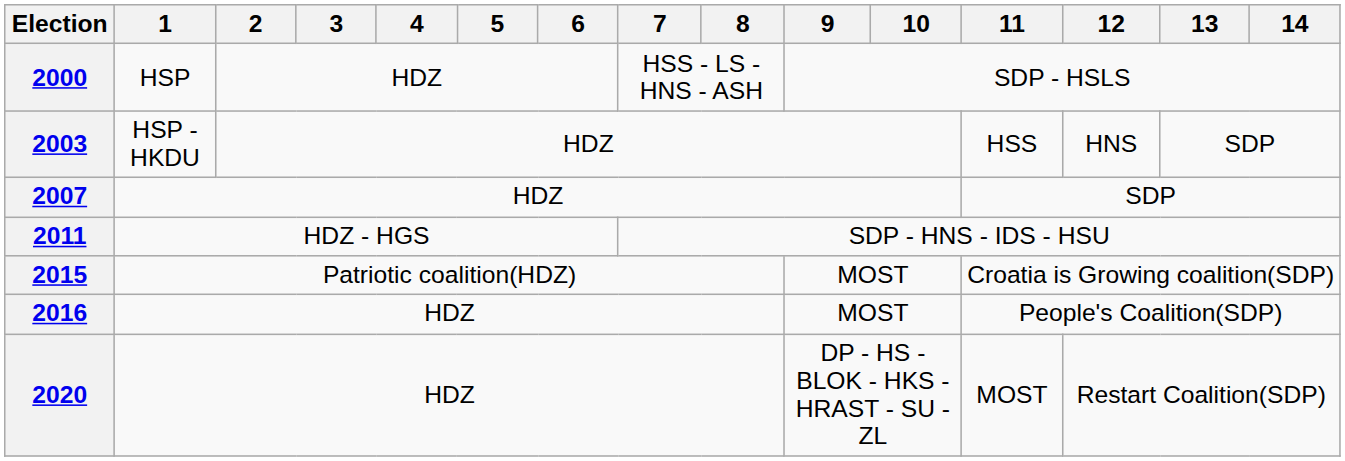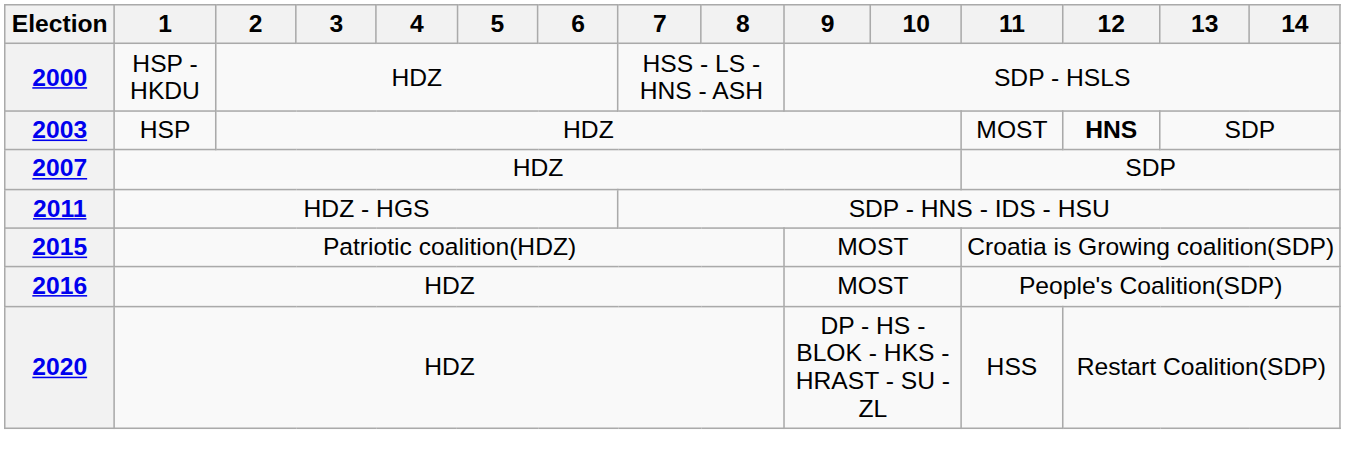(165, 76) HSP -> (165, 76) HSP - HKDU
(165, 143) HSP - HKDU -> (165, 129) HSP
(1012, 143) HSS -> (1012, 129) MOST
(1111, 143) normal -> (1111, 129) bold
(1012, 394) MOST -> (1012, 366) HSS
